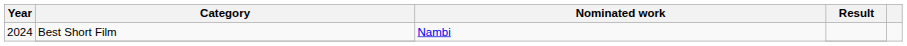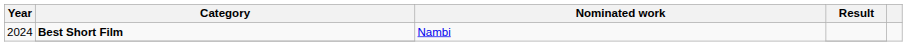(77, 31) normal -> (81, 31) bold
